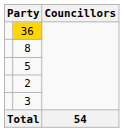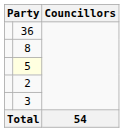(27, 31) gold background -> (27, 31) no background
(27, 66) no background -> (27, 66) lightyellow background
